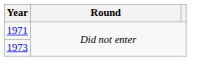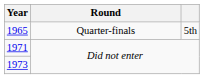+ row: (17, 30)
